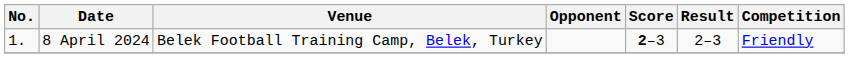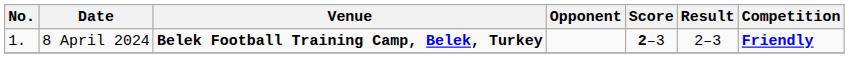(350, 41) normal -> (350, 41) bold
(778, 41) normal -> (778, 41) bold
